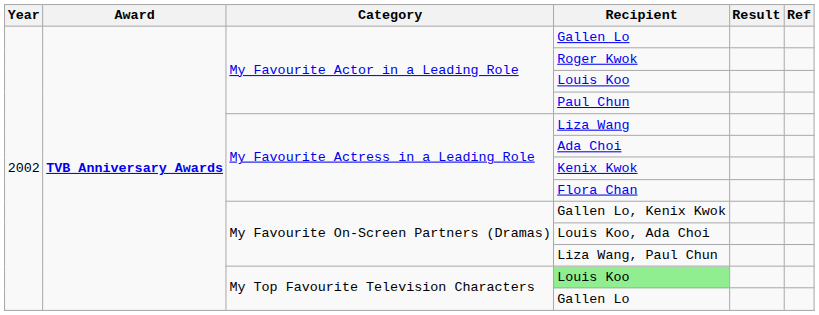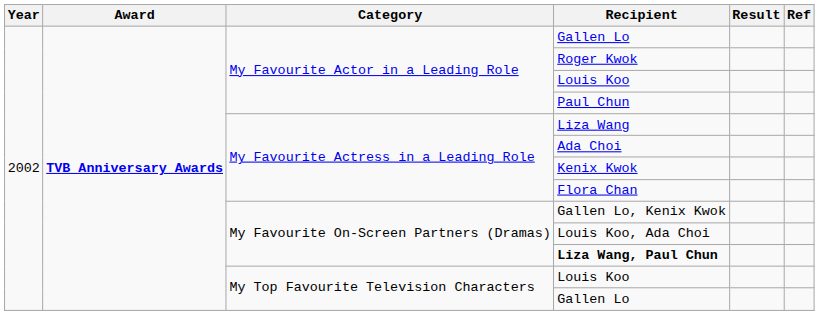(638, 255) normal -> (638, 255) bold
(593, 277) lightgreen background -> (593, 277) no background
